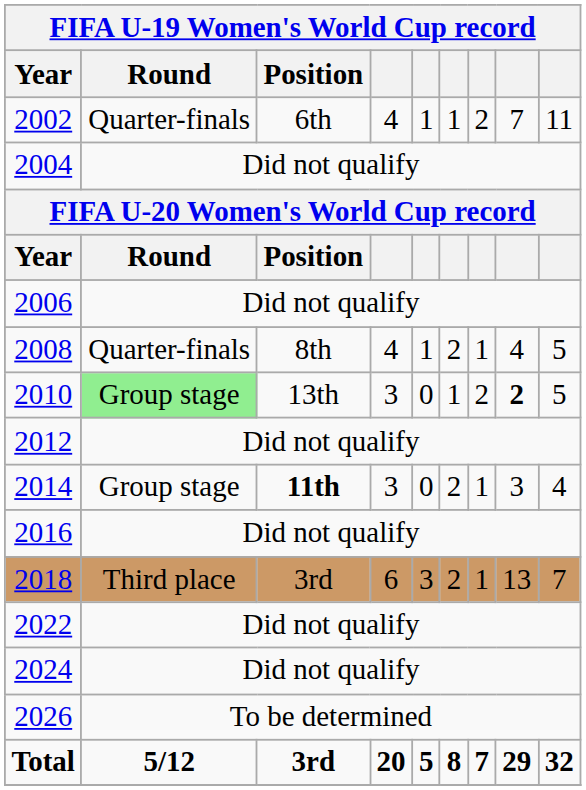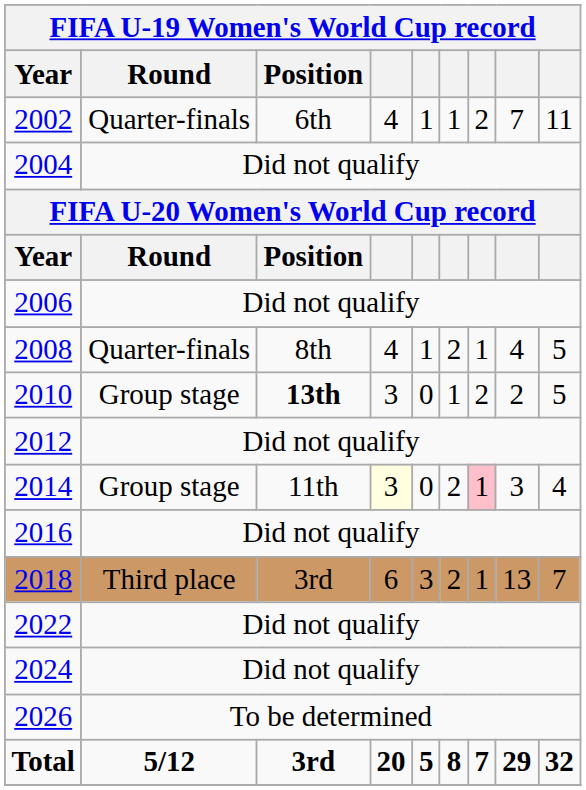(169, 394) lightgreen background -> (169, 394) no background
(313, 394) normal -> (313, 394) bold
(517, 394) bold -> (517, 394) normal
(313, 486) bold -> (313, 486) normal
(391, 486) no background -> (391, 486) lightyellow background
(482, 486) no background -> (482, 486) pink background
